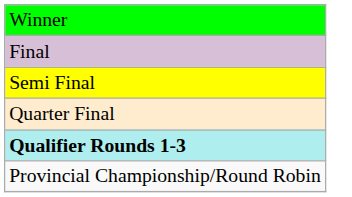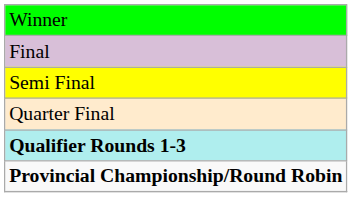(165, 176) normal -> (176, 176) bold
